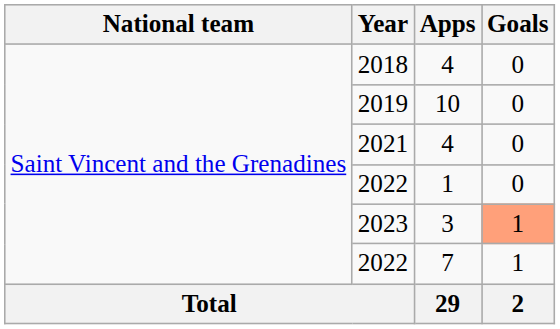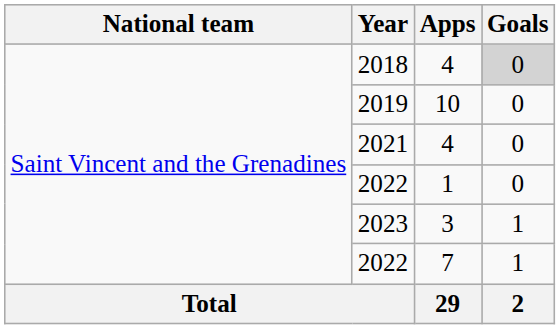(518, 64) no background -> (518, 64) lightgrey background
(518, 223) lightsalmon background -> (518, 223) no background
